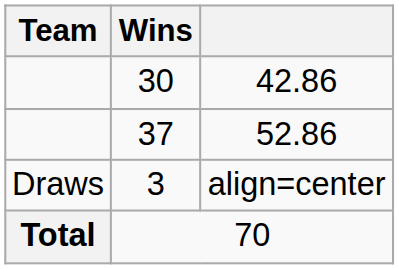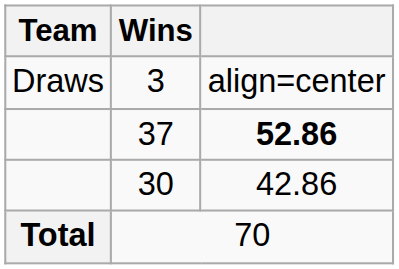rows swapped: (156, 81) <-> (156, 184)
(297, 133) normal -> (297, 133) bold
